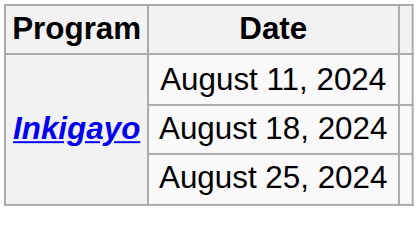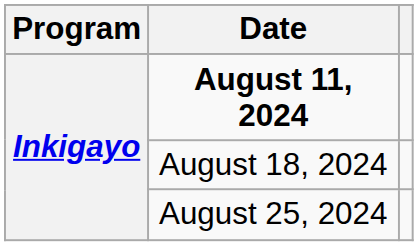(273, 79) normal -> (273, 96) bold
